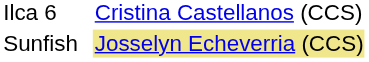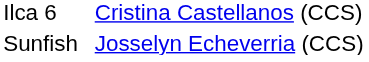(229, 43) khaki background -> (229, 43) no background
